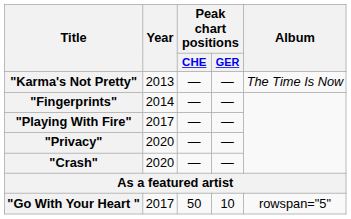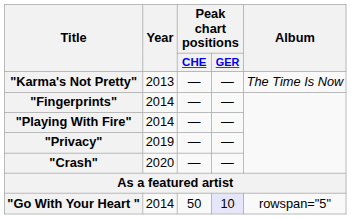(160, 122) 2017 -> (160, 122) 2014
(160, 142) 2020 -> (160, 142) 2019
(160, 203) 2017 -> (160, 203) 2014
(227, 203) no background -> (227, 203) lavender background
